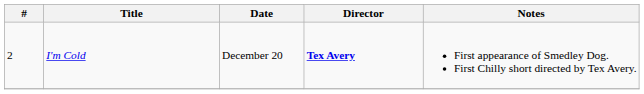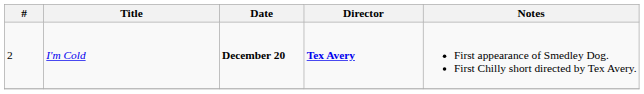(252, 55) normal -> (254, 55) bold
